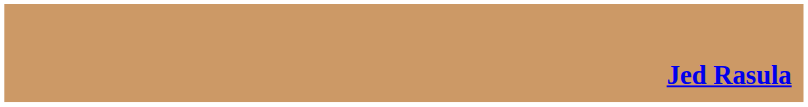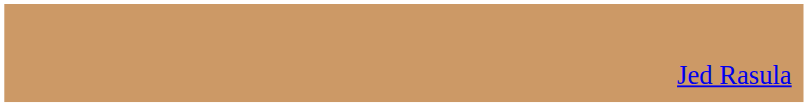(729, 74) bold -> (734, 74) normal
